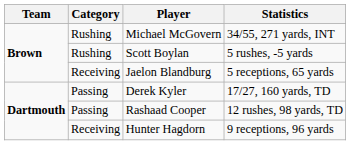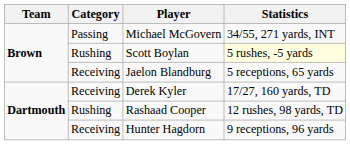(91, 33) Rushing -> (89, 33) Passing
(270, 52) no background -> (270, 52) lightyellow background
(89, 91) Passing -> (96, 91) Receiving
(89, 110) Passing -> (91, 110) Rushing
